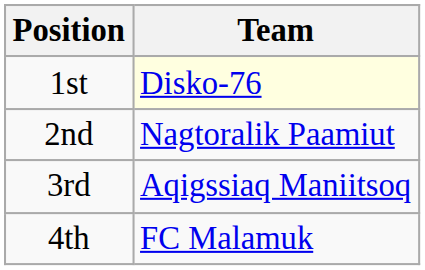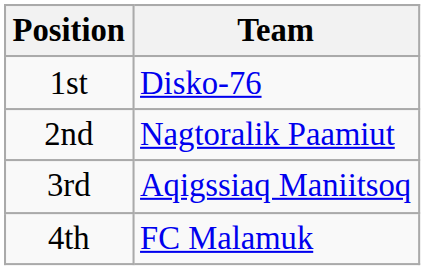(201, 82) lightyellow background -> (201, 82) no background
